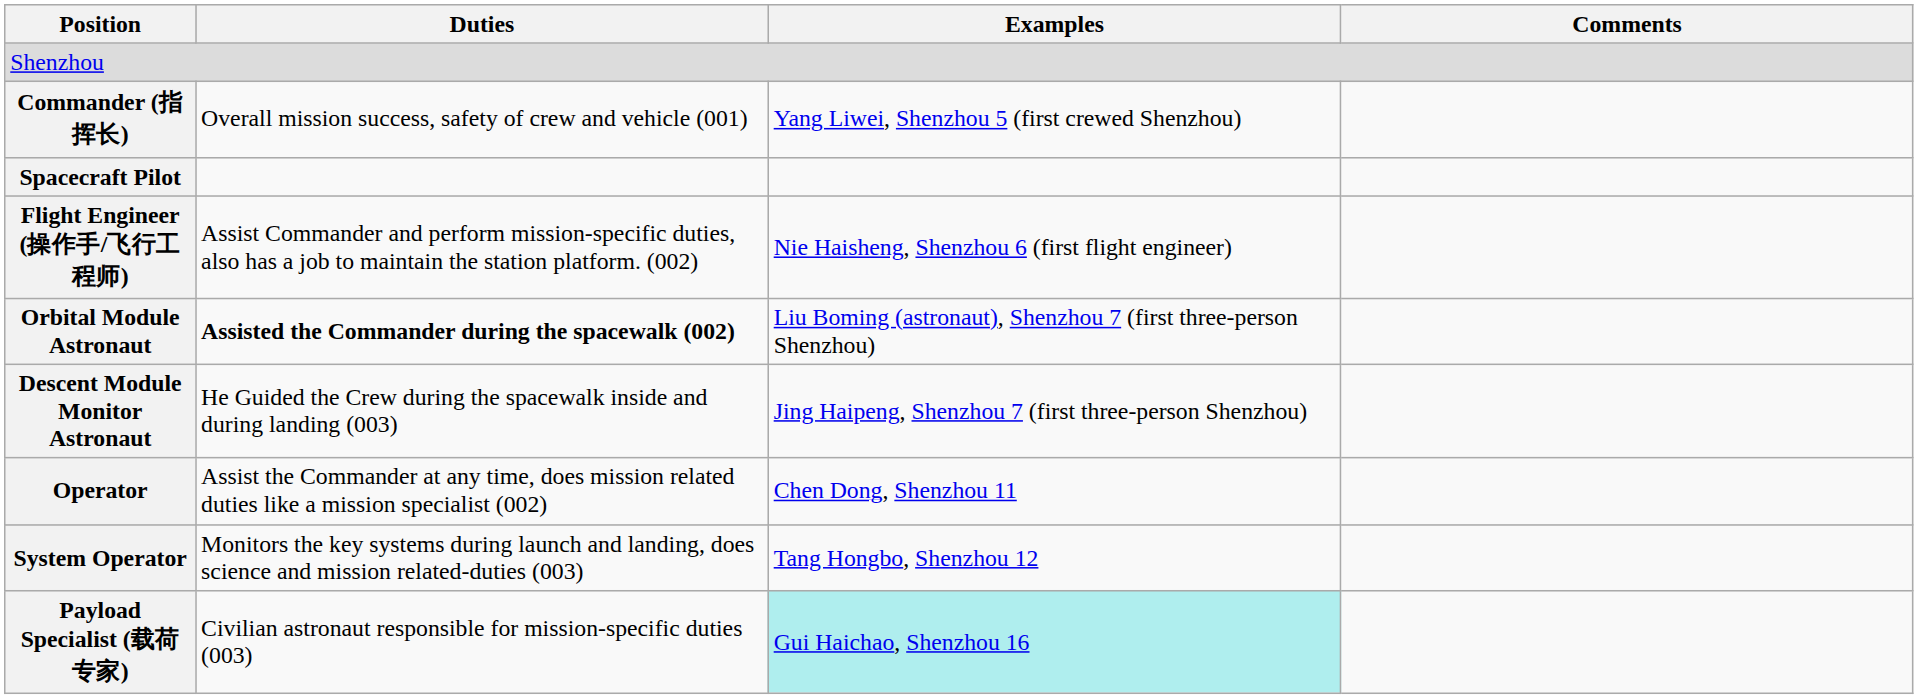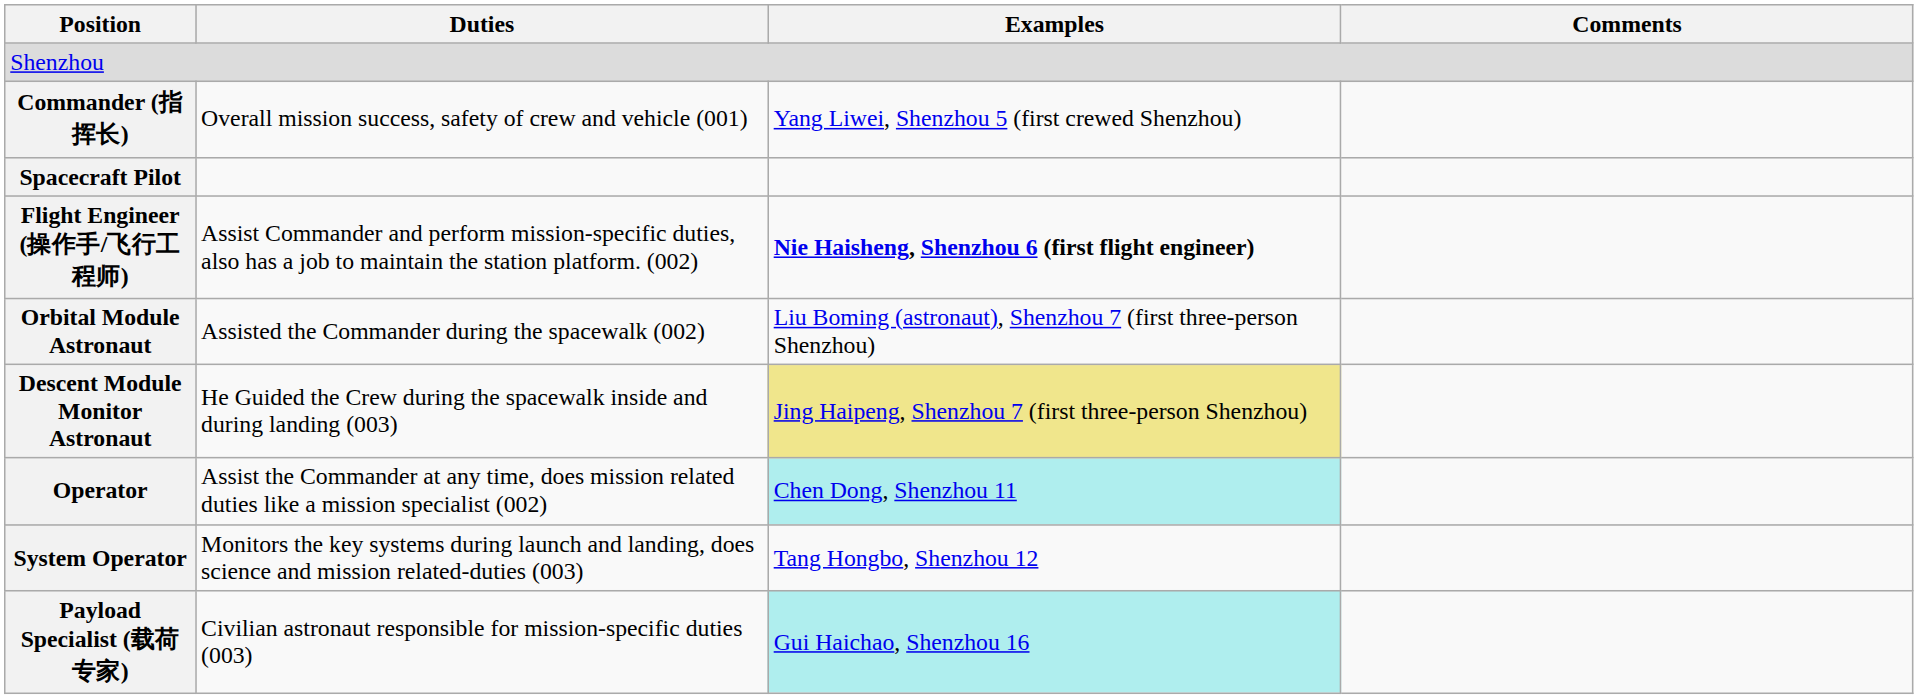(1003, 246) normal -> (1014, 246) bold
(468, 330) bold -> (453, 330) normal
(1040, 410) no background -> (1040, 410) khaki background
(895, 490) no background -> (895, 490) paleturquoise background
